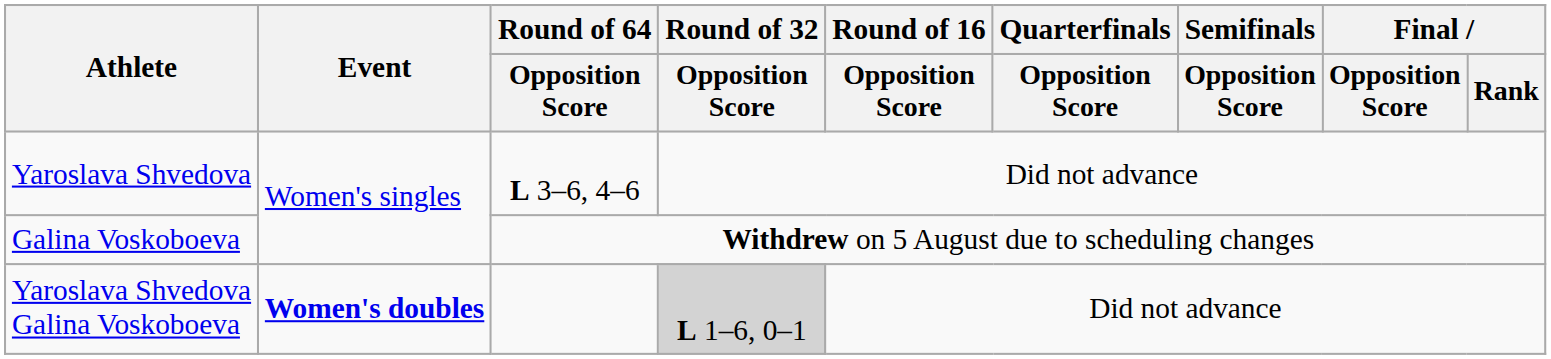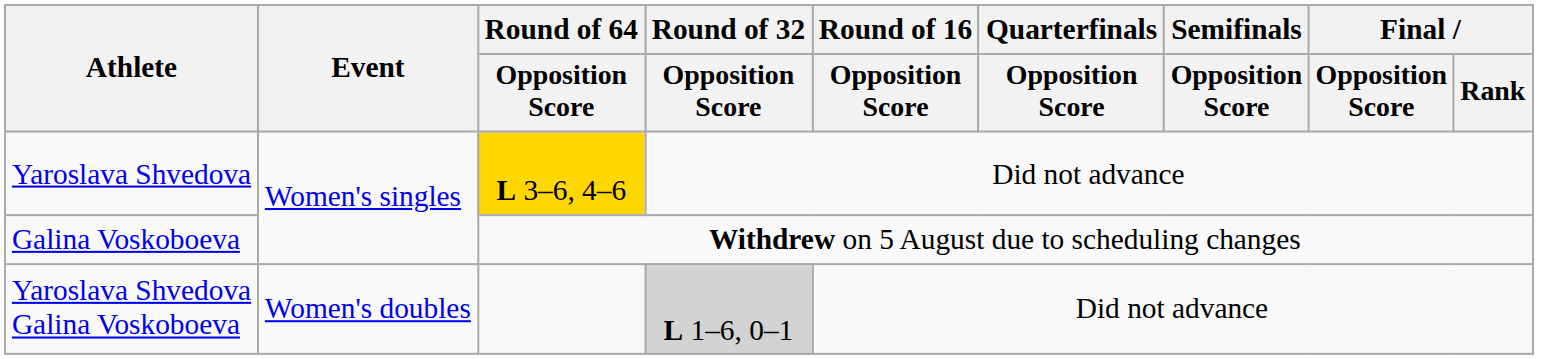(575, 190) no background -> (561, 190) gold background
(375, 308) bold -> (368, 308) normal
